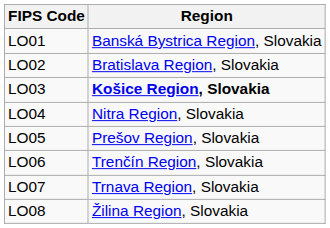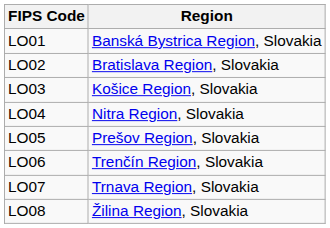(181, 89) bold -> (175, 89) normal
